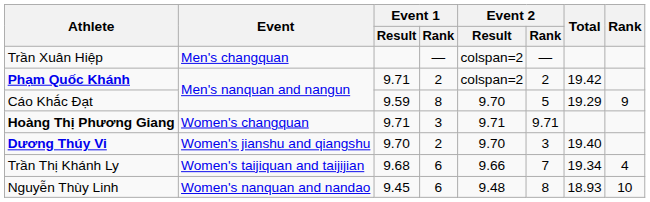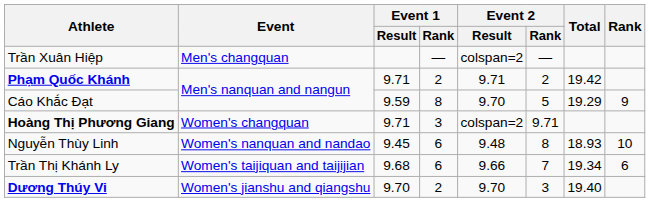(492, 79) colspan=2 -> (492, 79) 9.71
(492, 123) 9.71 -> (492, 123) colspan=2
rows swapped: (63, 187) <-> (57, 144)
(625, 166) 4 -> (625, 166) 6
